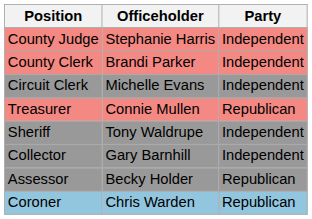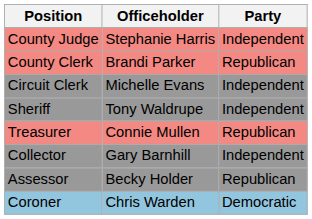(263, 62) Independent -> (259, 62) Republican
rows swapped: (29, 132) <-> (39, 109)
(259, 202) Republican -> (259, 202) Democratic
